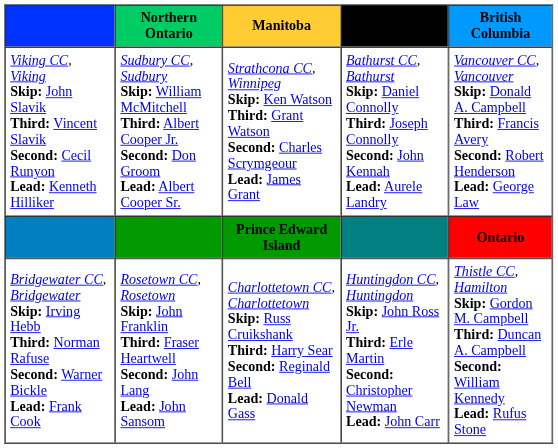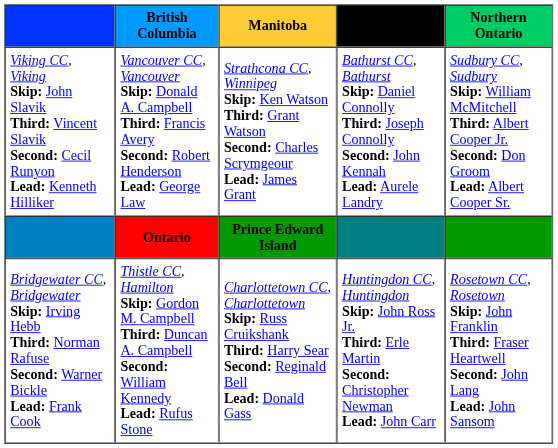columns swapped: (500, 26) <-> (169, 26)
